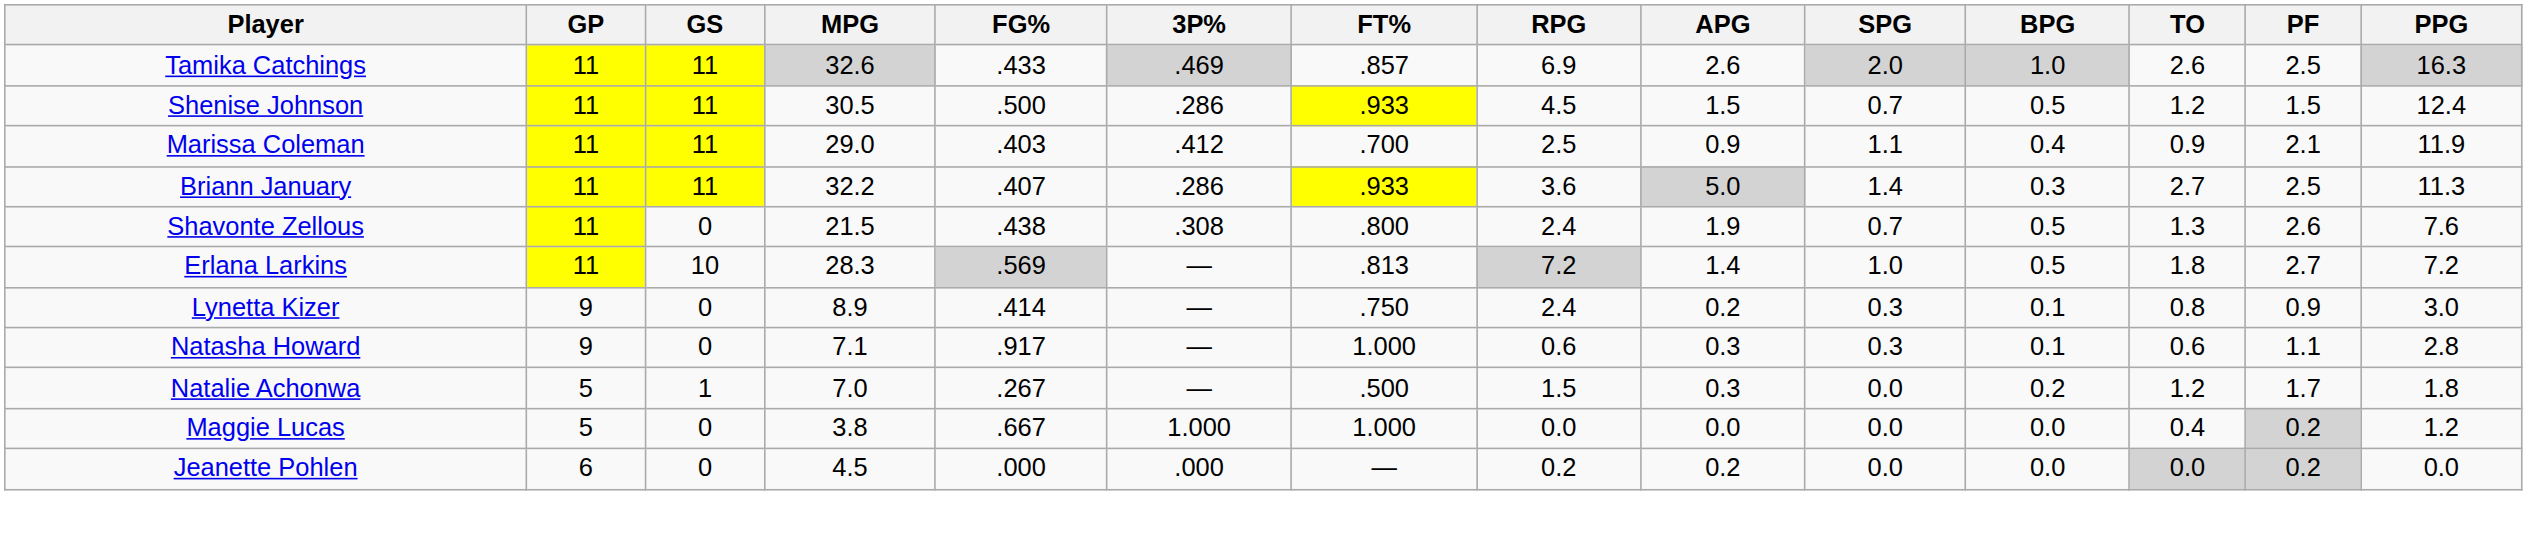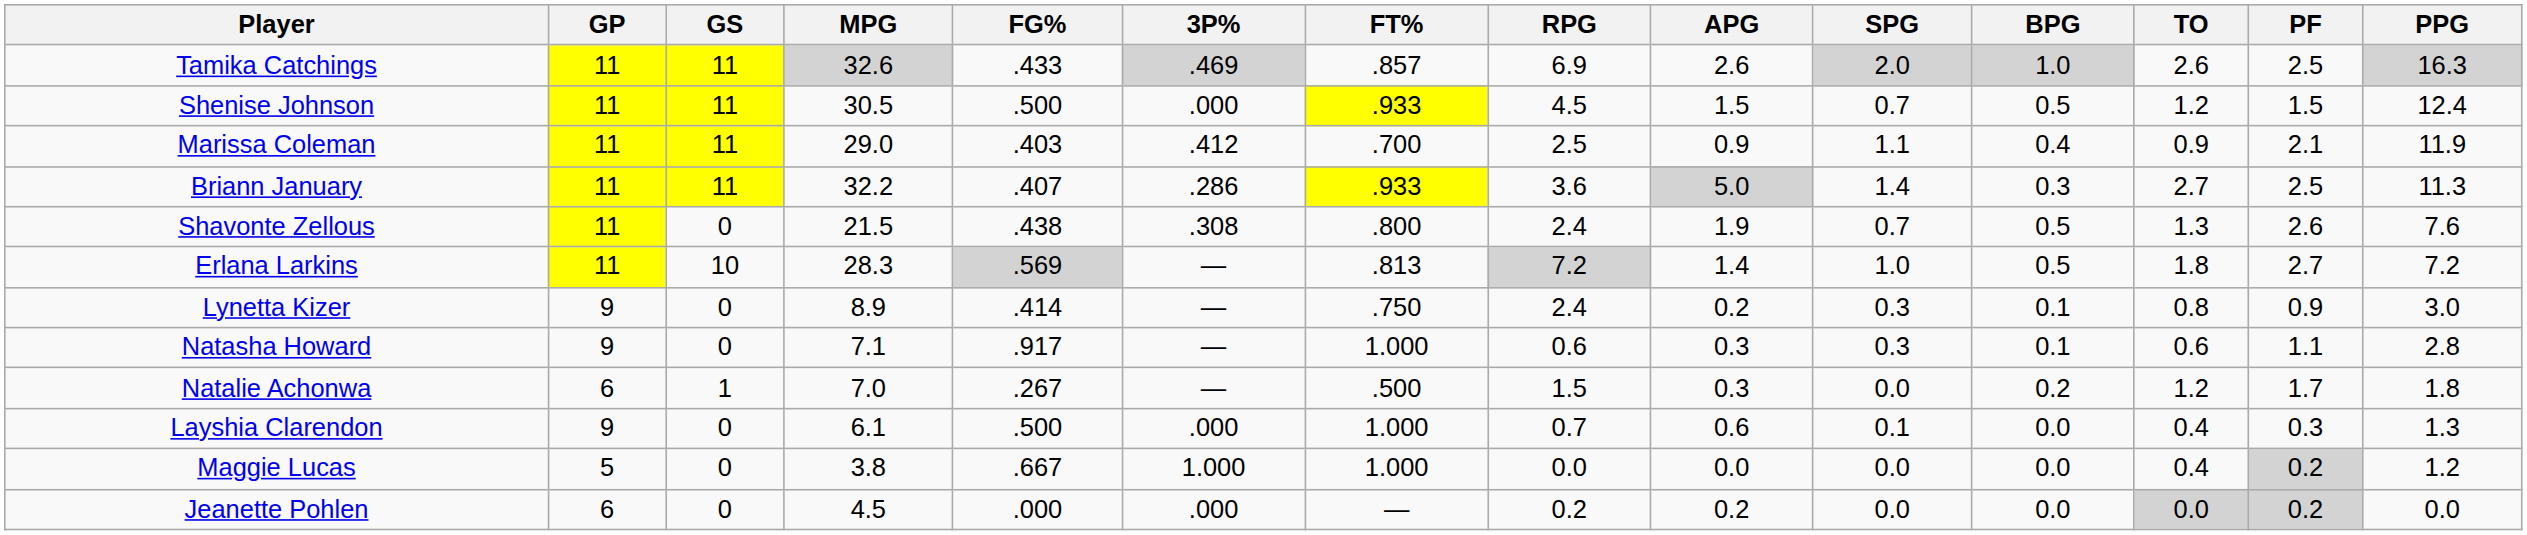(1199, 105) .286 -> (1214, 105) .000
(586, 387) 5 -> (607, 387) 6
+ row: (277, 428)
